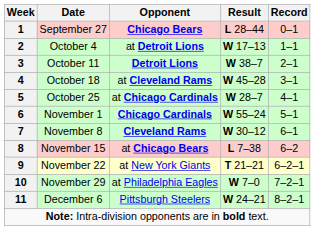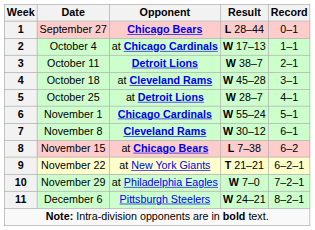(165, 47) at Detroit Lions -> (165, 47) at Chicago Cardinals
(165, 98) at Chicago Cardinals -> (165, 98) at Detroit Lions
